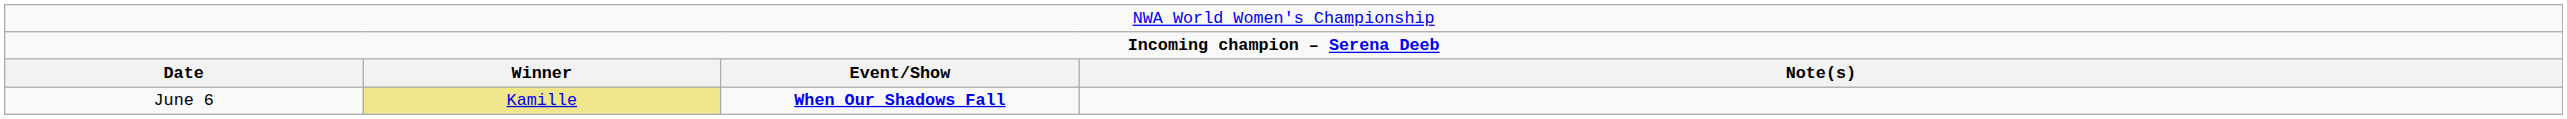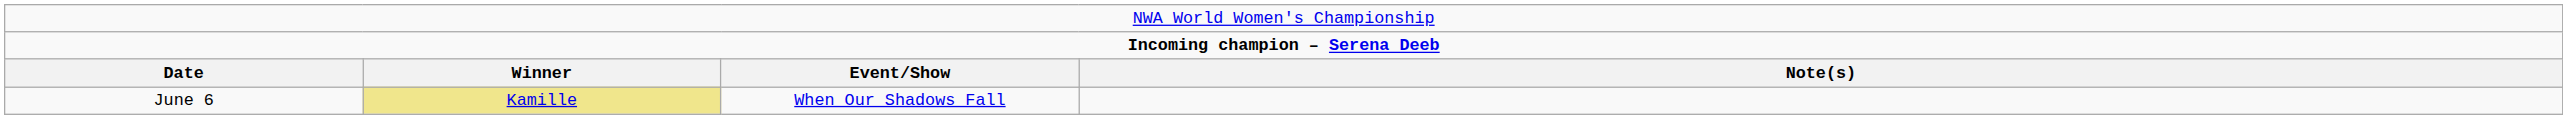(900, 100) bold -> (900, 100) normal
